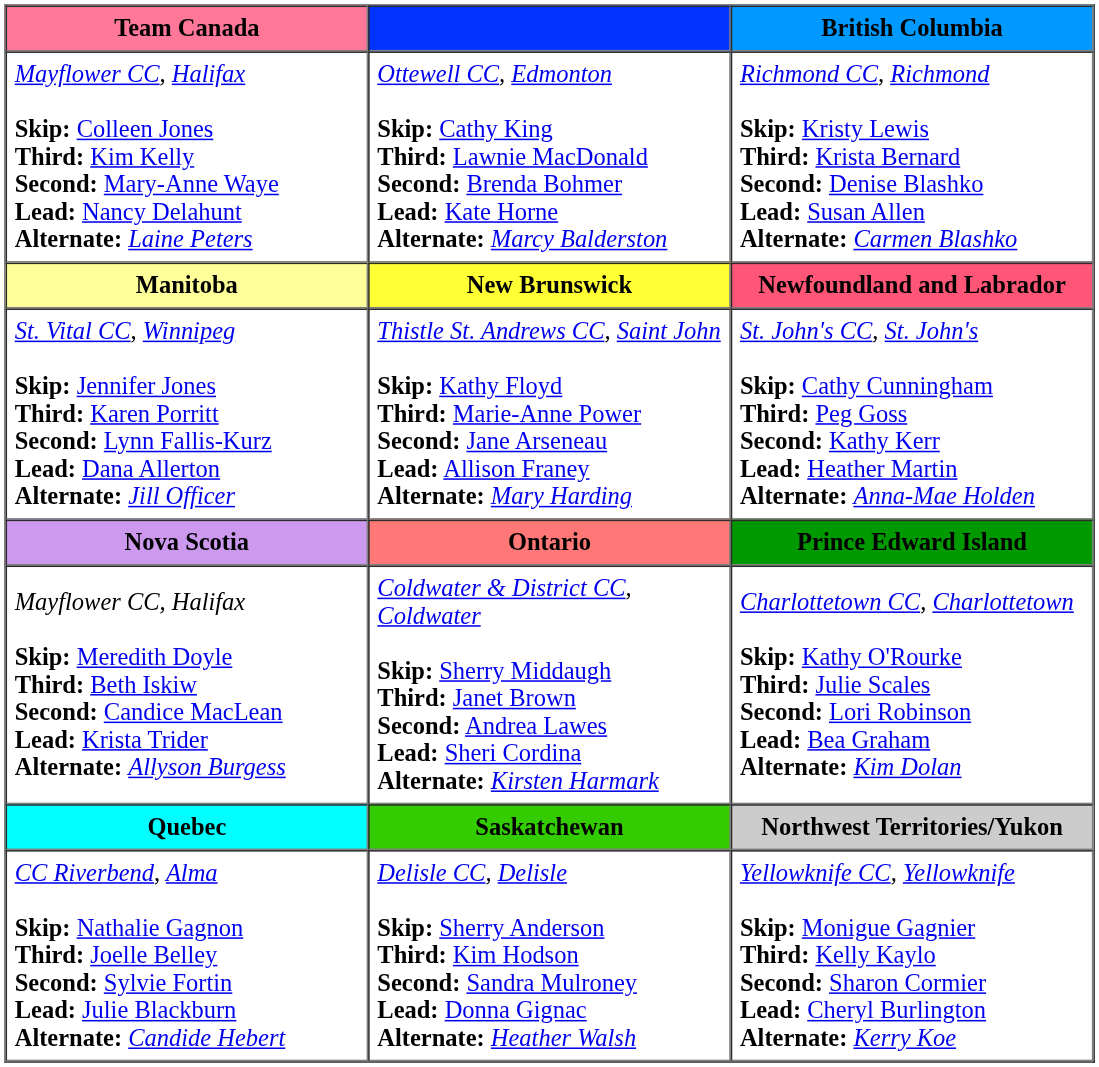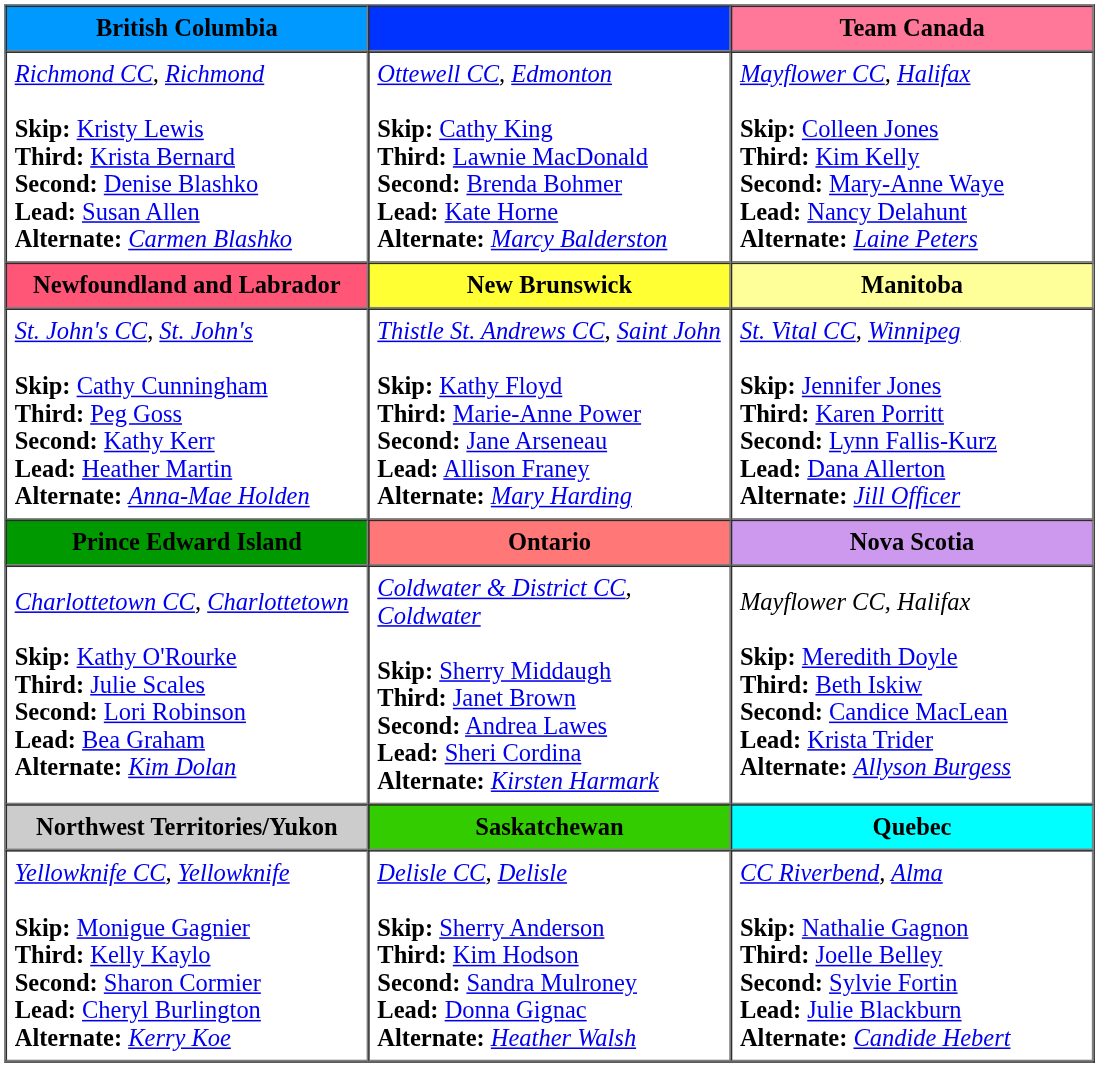columns swapped: (187, 28) <-> (912, 28)
